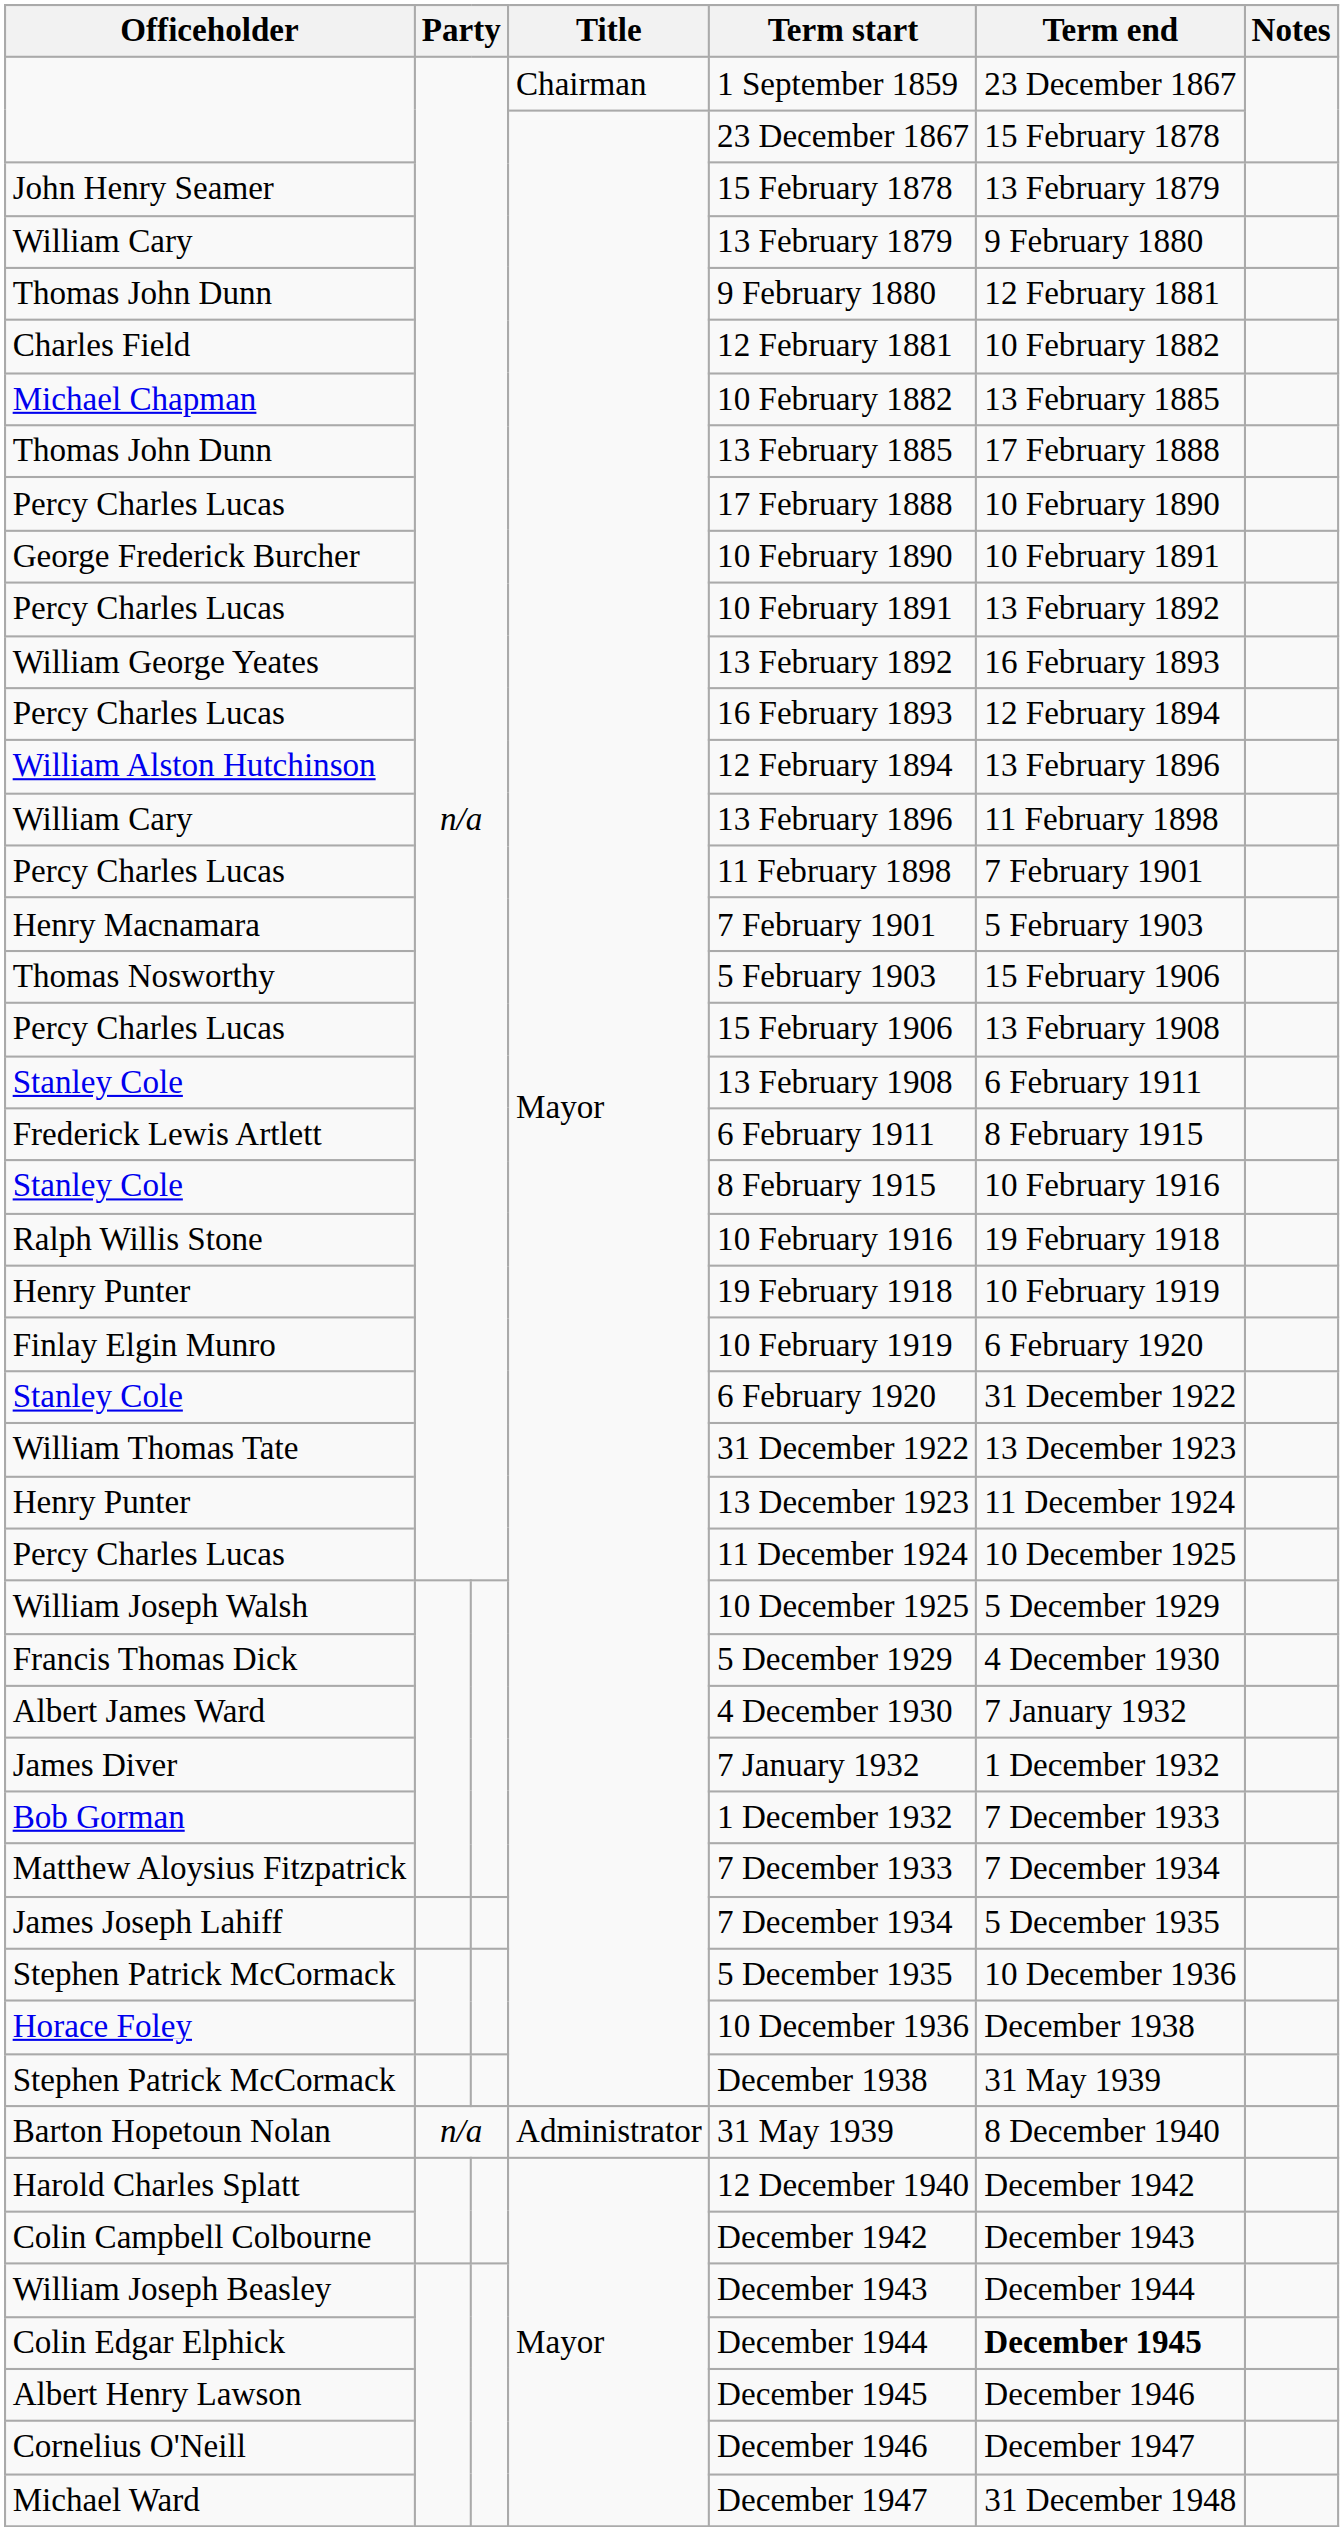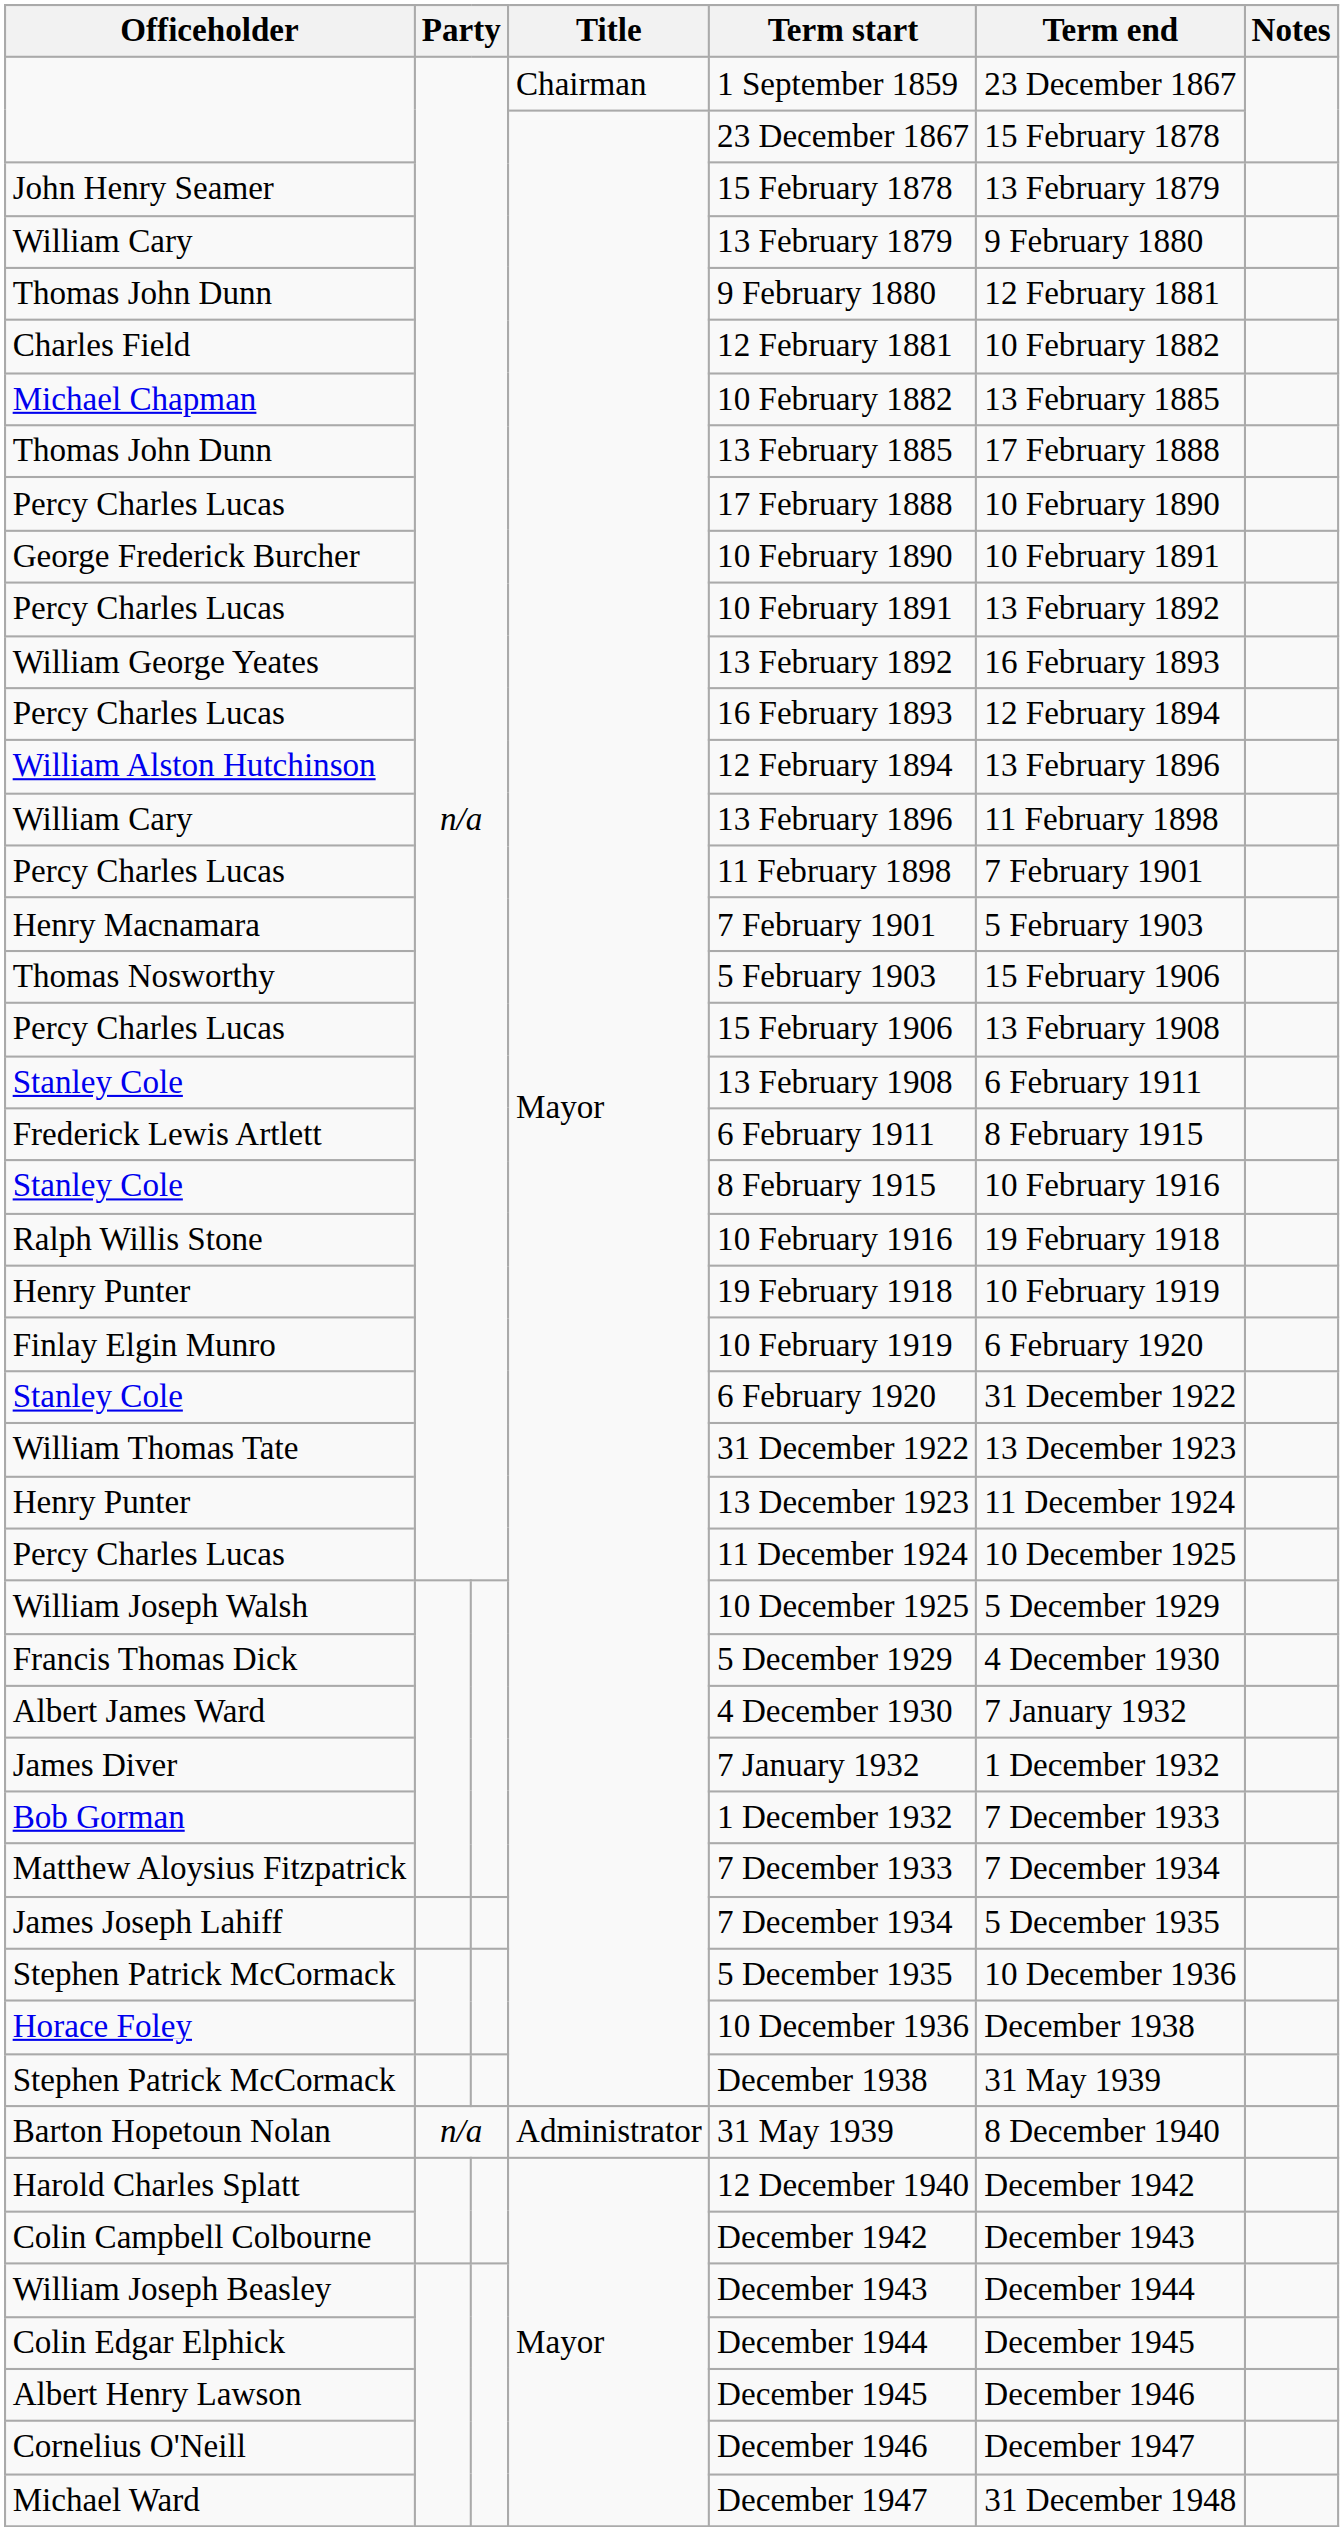(1093, 2341) bold -> (1090, 2341) normal
